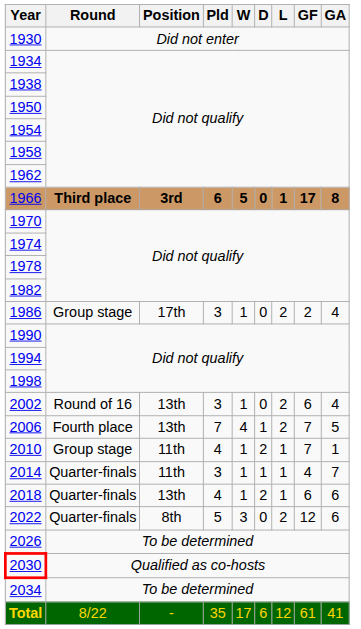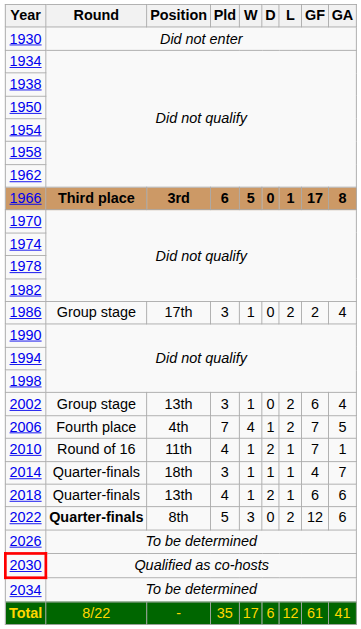(93, 404) Round of 16 -> (96, 404) Group stage
(171, 426) 13th -> (179, 426) 4th
(93, 449) Group stage -> (96, 449) Round of 16
(171, 472) 11th -> (179, 472) 18th
(93, 518) normal -> (96, 518) bold
